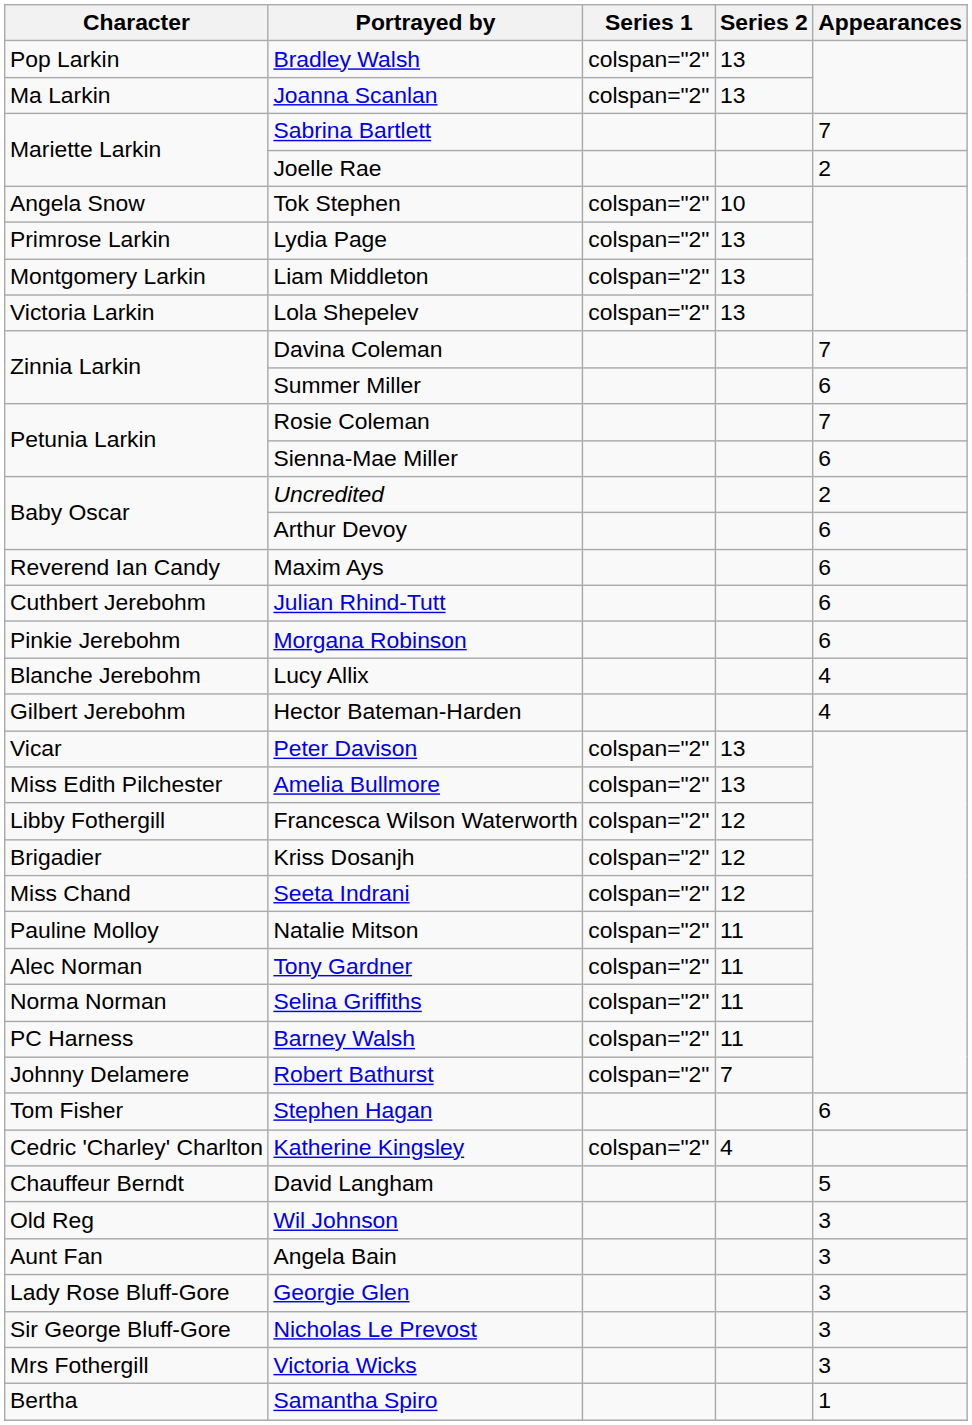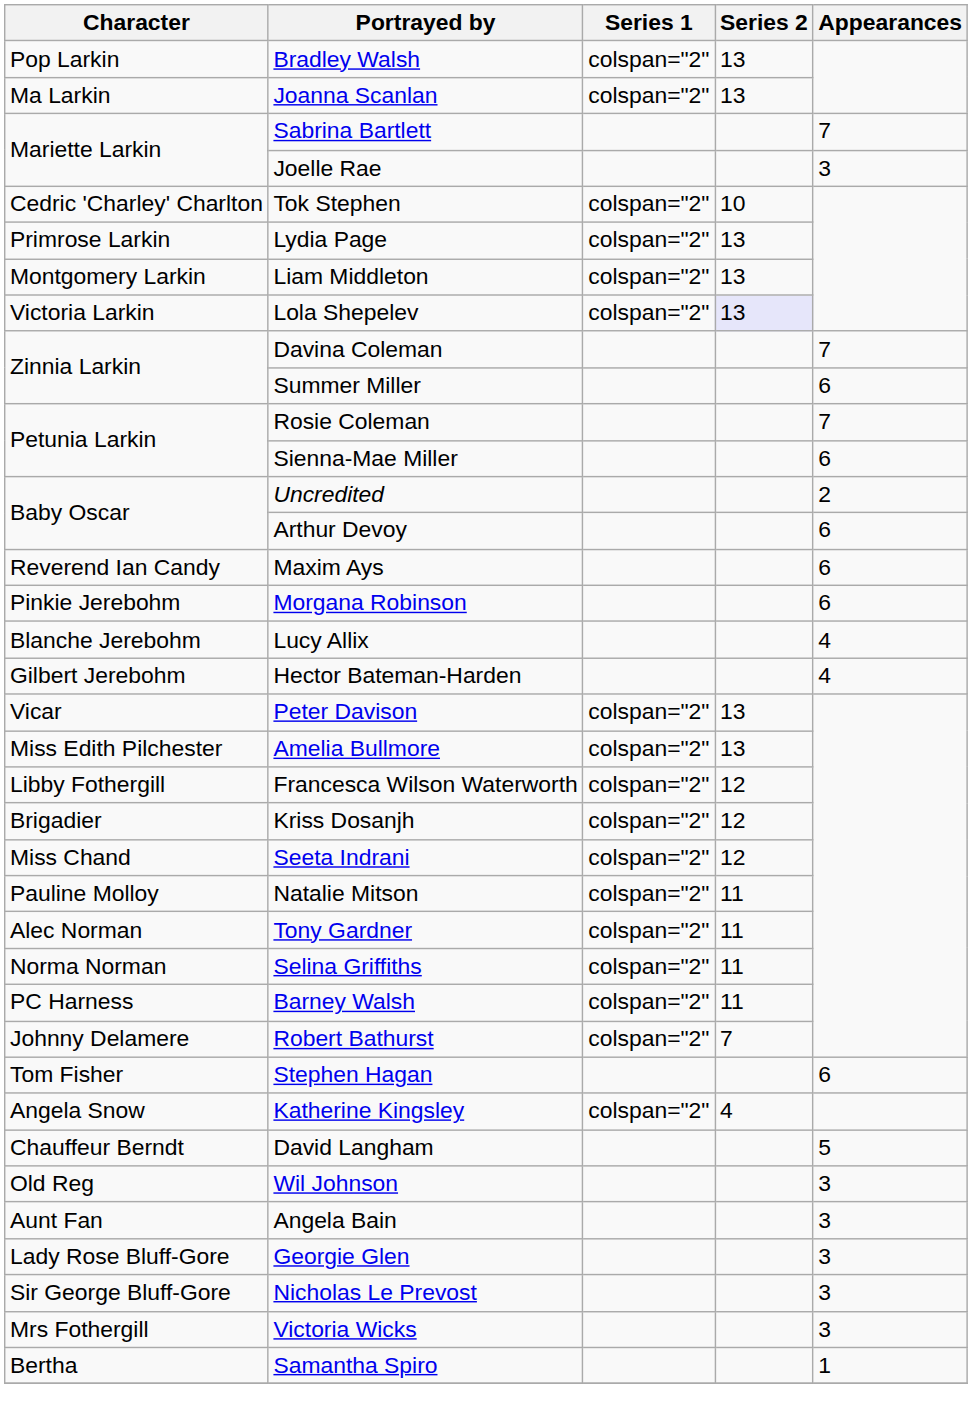(825, 167) 2 -> (825, 167) 3
(77, 204) Angela Snow -> (136, 204) Cedric 'Charley' Charlton
(733, 312) no background -> (733, 312) lavender background
- row: (359, 603)
(136, 1147) Cedric 'Charley' Charlton -> (77, 1111) Angela Snow
